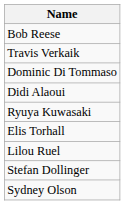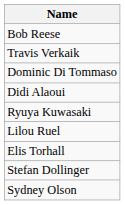(36, 131) Elis Torhall -> (34, 131) Lilou Ruel
(34, 151) Lilou Ruel -> (36, 151) Elis Torhall
